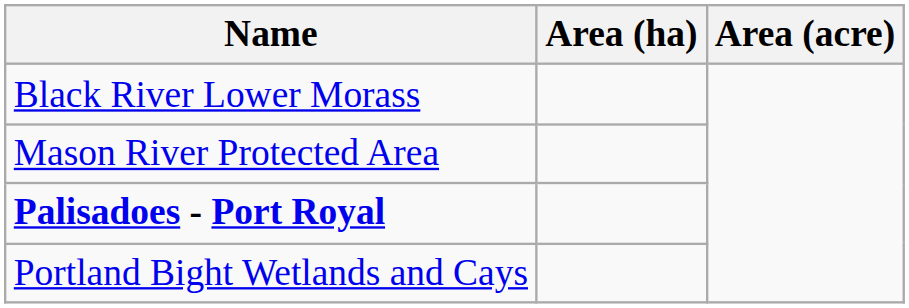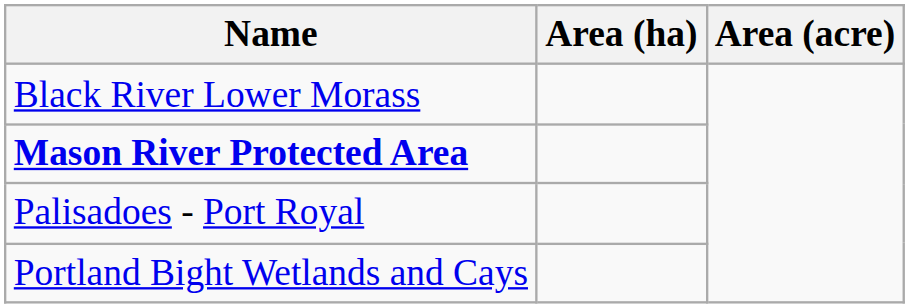(226, 152) normal -> (241, 152) bold
(199, 212) bold -> (189, 212) normal
